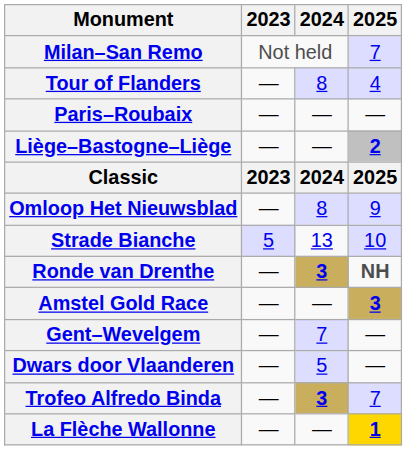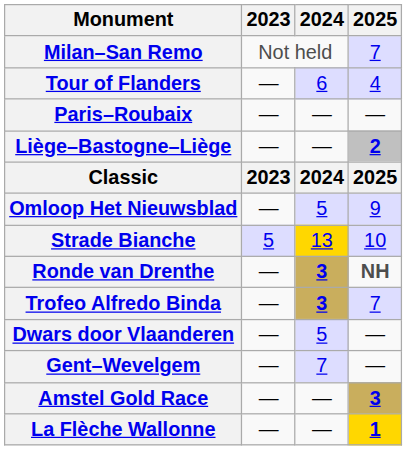(322, 83) 8 -> (322, 83) 6
(322, 209) 8 -> (322, 209) 5
(322, 240) no background -> (322, 240) gold background
rows swapped: (123, 397) <-> (123, 303)
rows swapped: (123, 334) <-> (123, 366)
